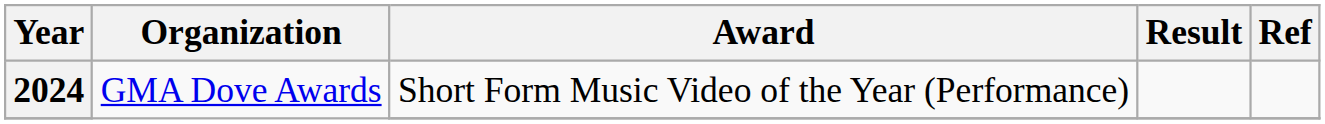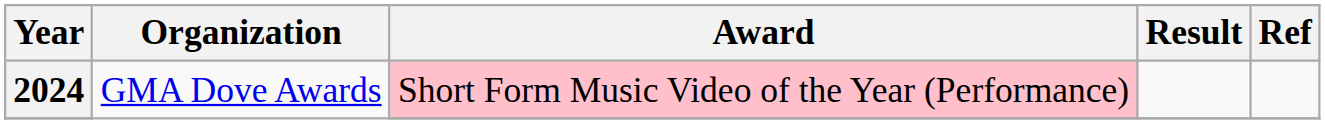(764, 88) no background -> (764, 88) pink background
